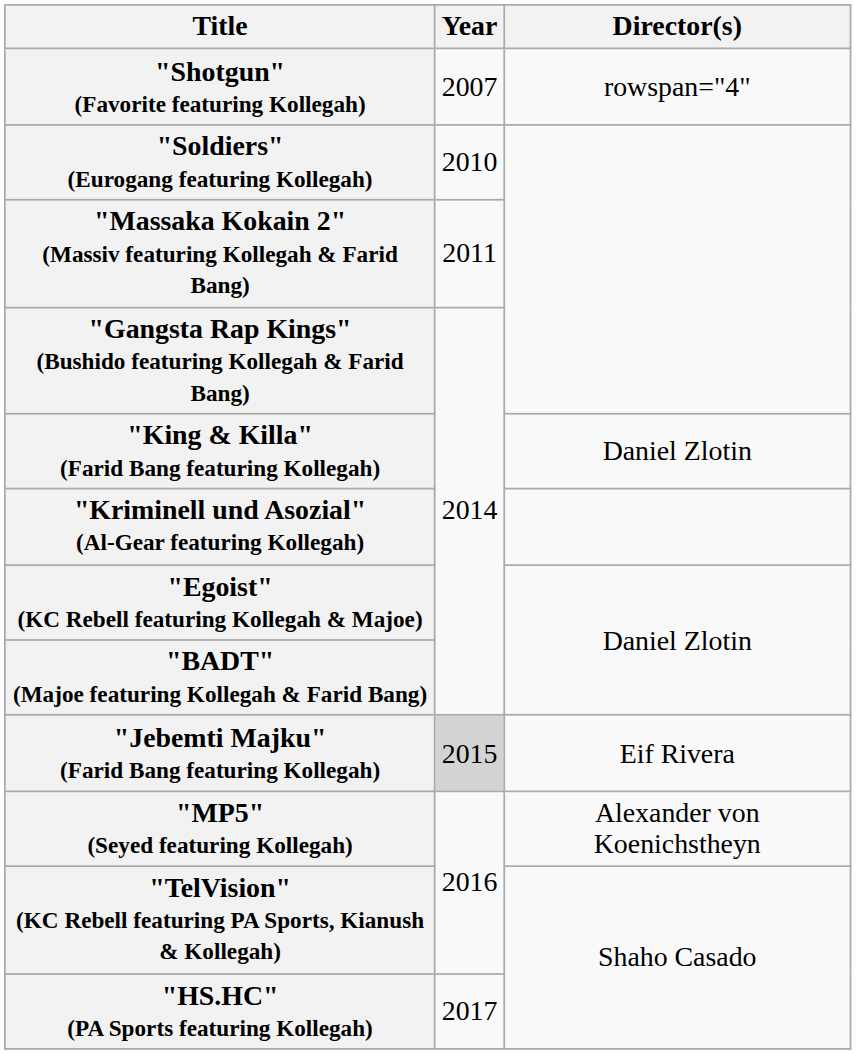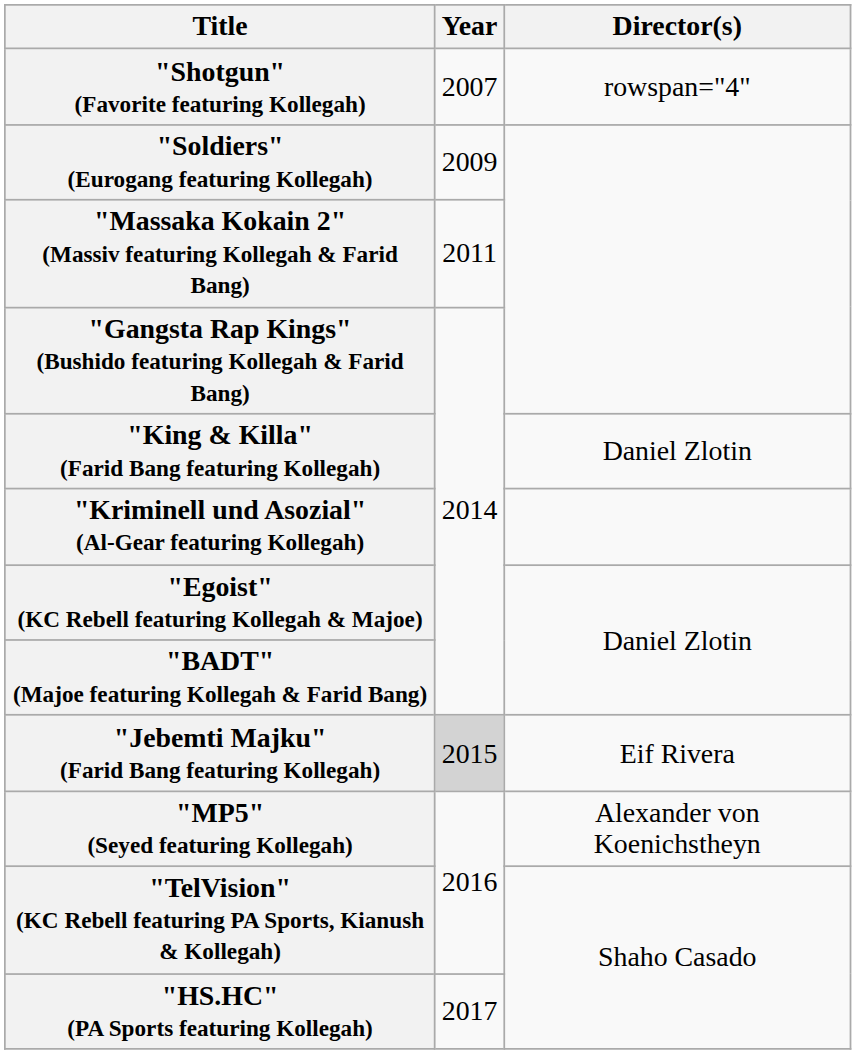(470, 161) 2010 -> (470, 161) 2009
